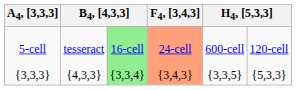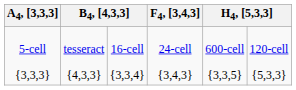(127, 62) lightgreen background -> (127, 62) no background
(175, 62) lightsalmon background -> (175, 62) no background
